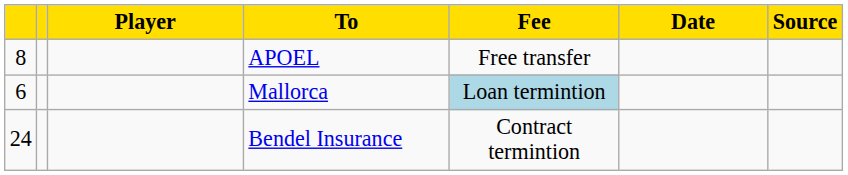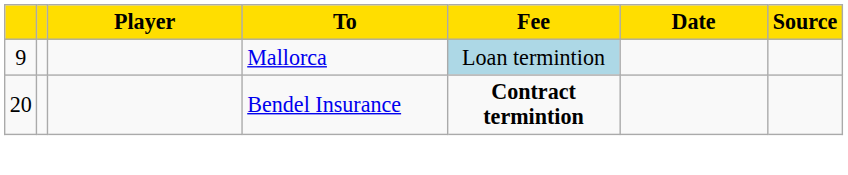- row: (284, 57)
(21, 92) 6 -> (21, 57) 9
(21, 139) 24 -> (21, 104) 20
(534, 139) normal -> (534, 104) bold
